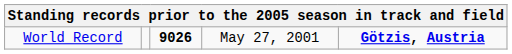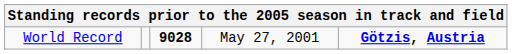(176, 38) 9026 -> (176, 38) 9028
